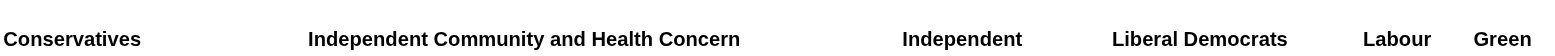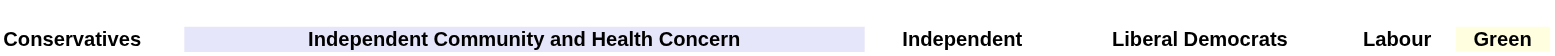(524, 39) no background -> (524, 39) lavender background
(1503, 39) no background -> (1503, 39) lightyellow background
